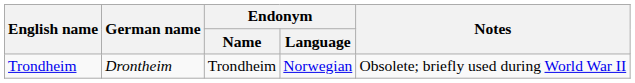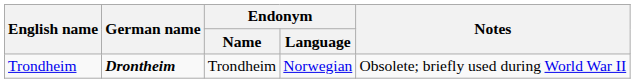(139, 66) normal -> (140, 66) bold
